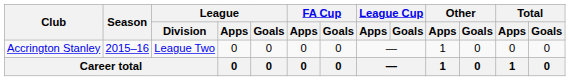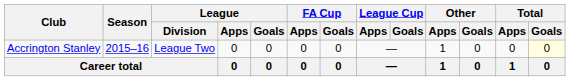(547, 48) no background -> (547, 48) lightyellow background
